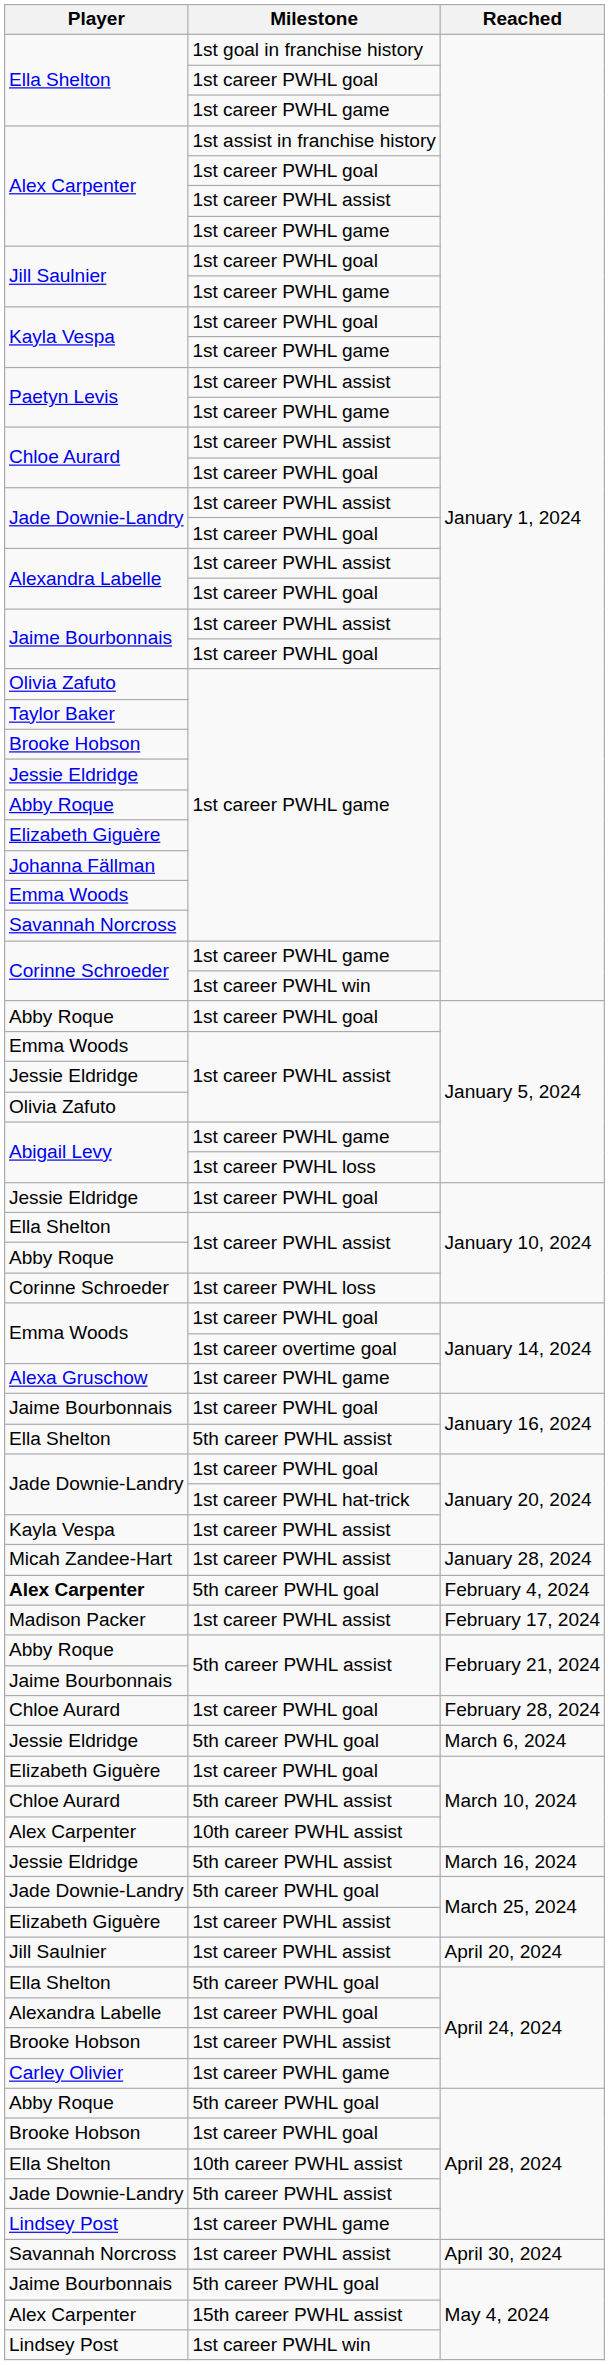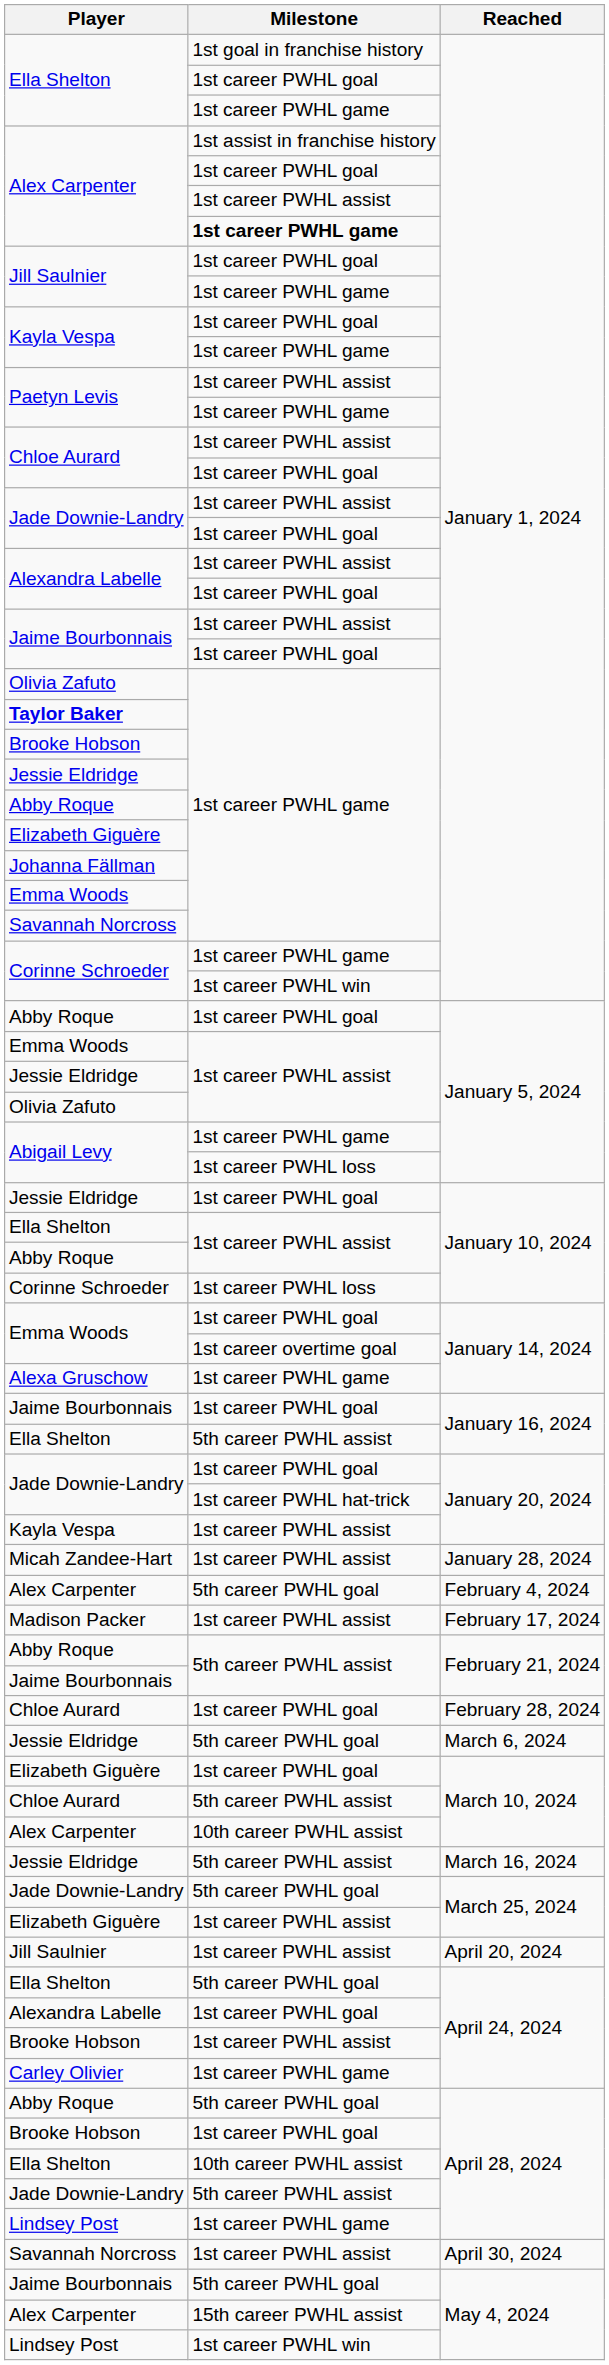(291, 230) normal -> (295, 230) bold
(62, 714) normal -> (66, 714) bold
(77, 1589) bold -> (72, 1589) normal
